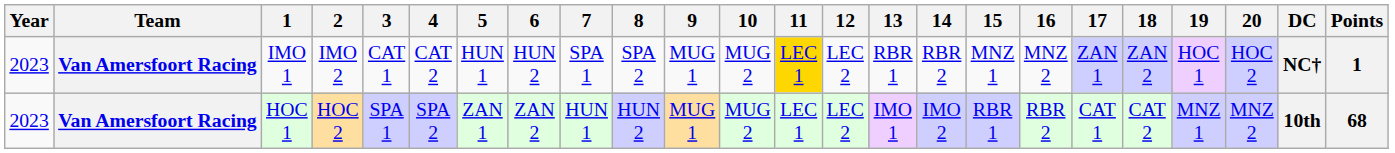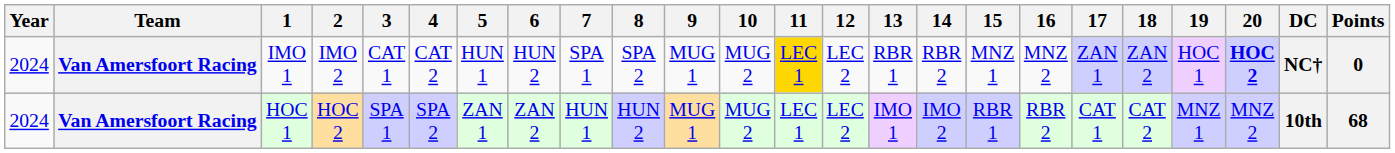(29, 64) 2023 -> (29, 64) 2024
(1252, 64) normal -> (1252, 64) bold
(1357, 64) 1 -> (1358, 64) 0
(29, 120) 2023 -> (29, 120) 2024
